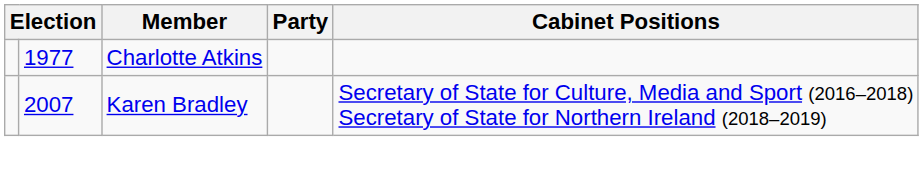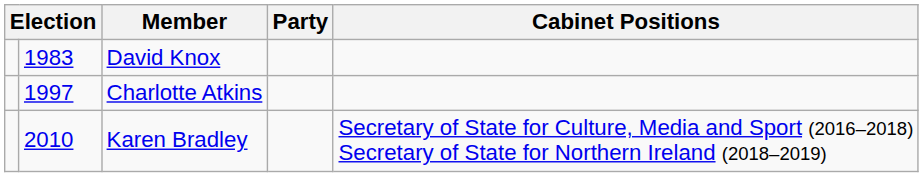+ row: (163, 57)
(49, 57) 1977 -> (49, 92) 1997
(49, 105) 2007 -> (49, 140) 2010
